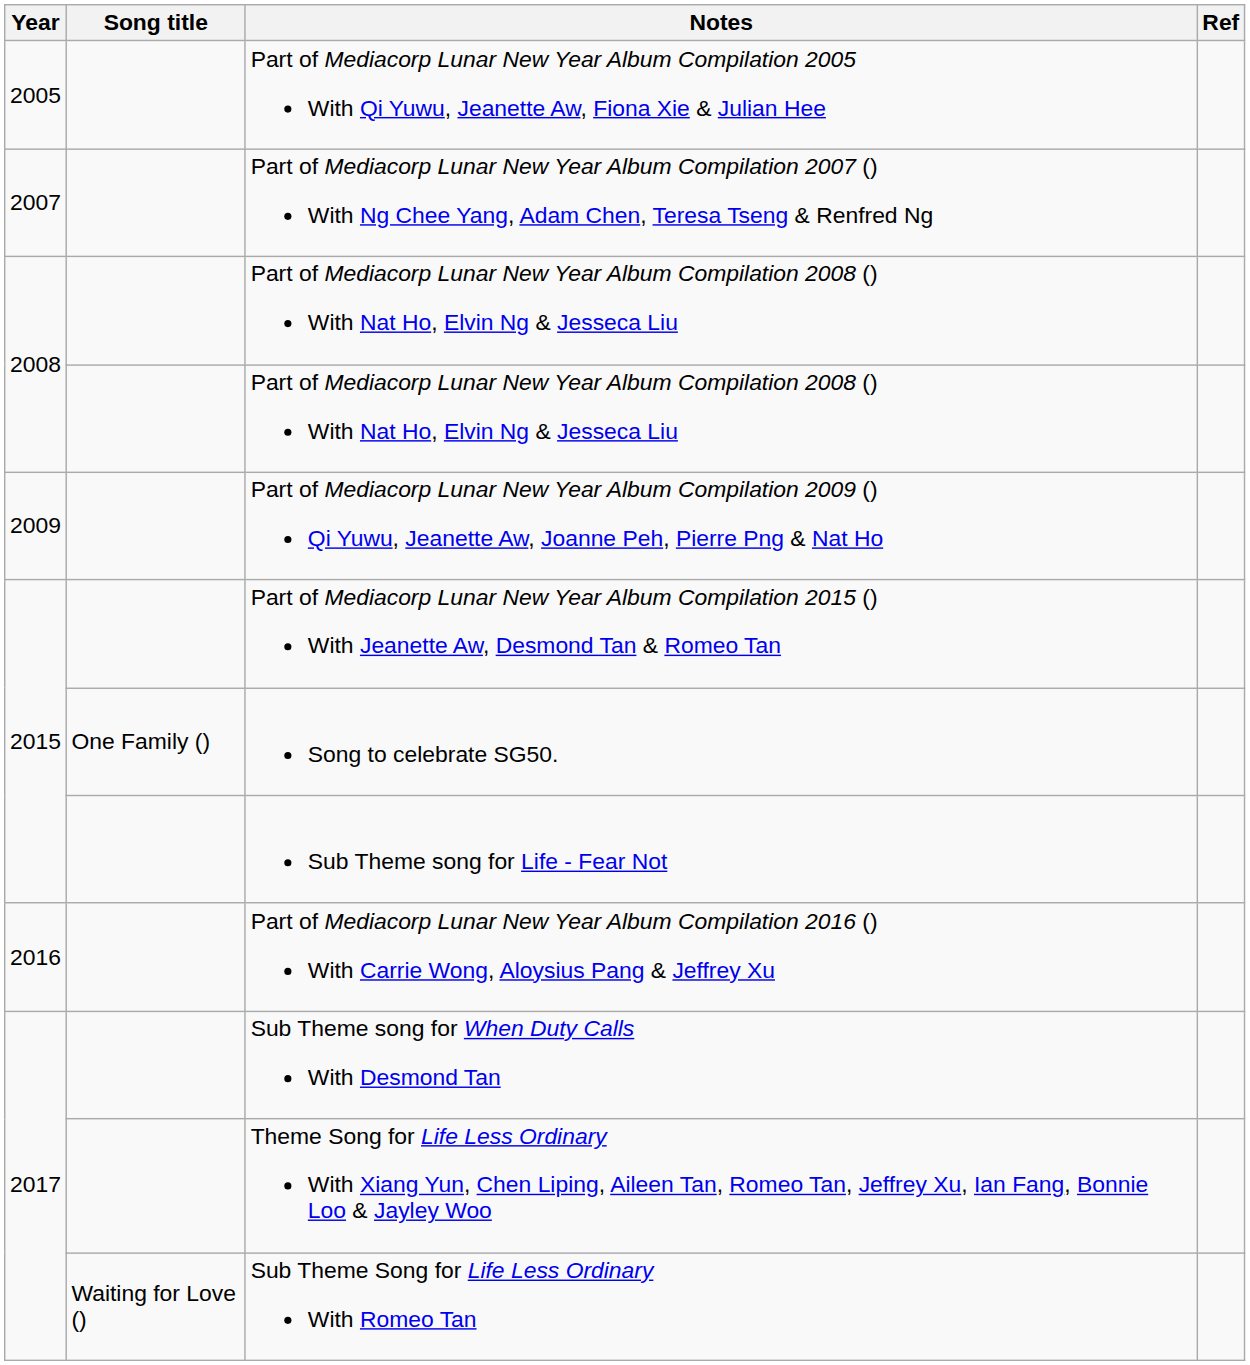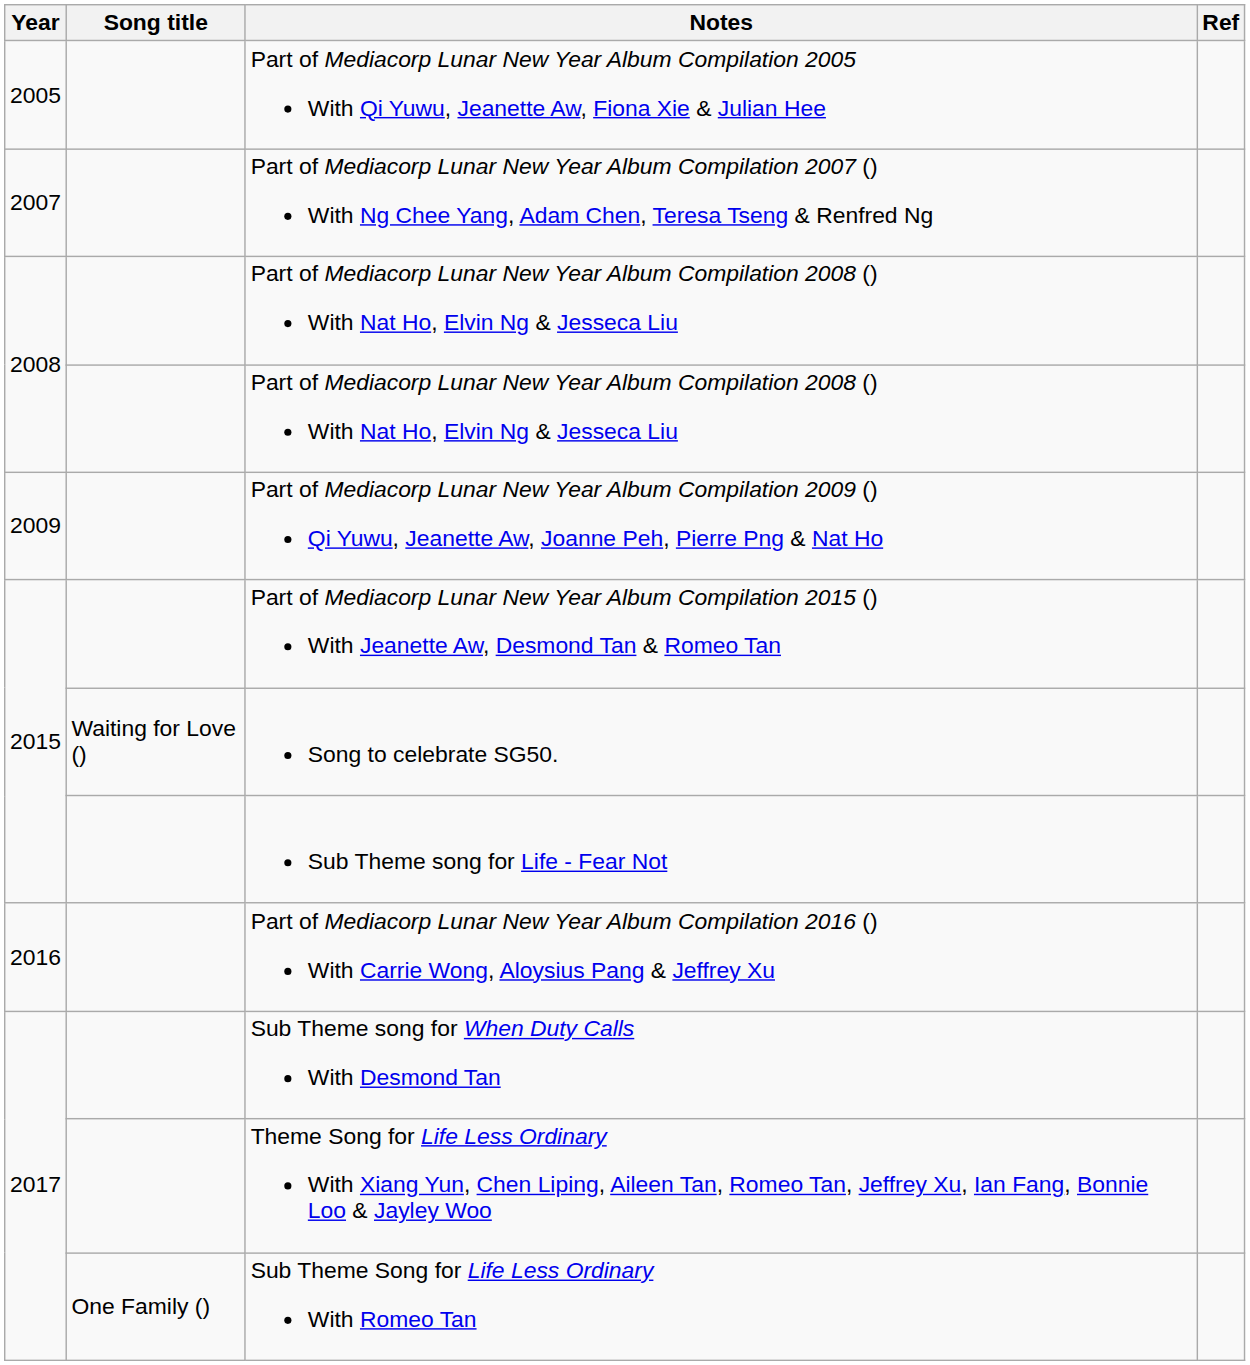(141, 741) One Family () -> (154, 741) Waiting for Love ()
(154, 1306) Waiting for Love () -> (141, 1306) One Family ()
